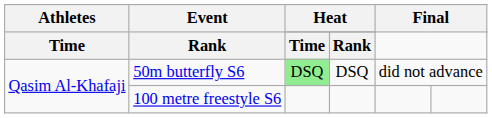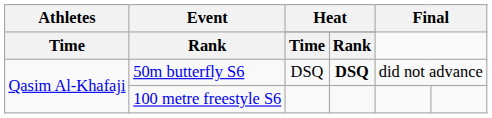(307, 72) lightgreen background -> (307, 72) no background
(352, 72) normal -> (352, 72) bold
